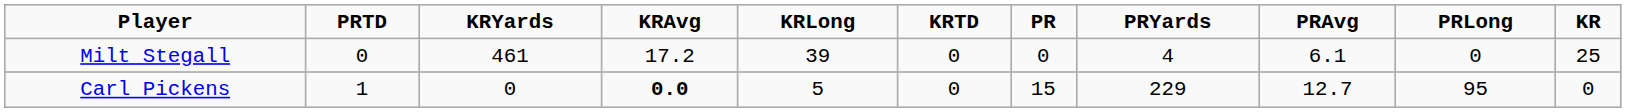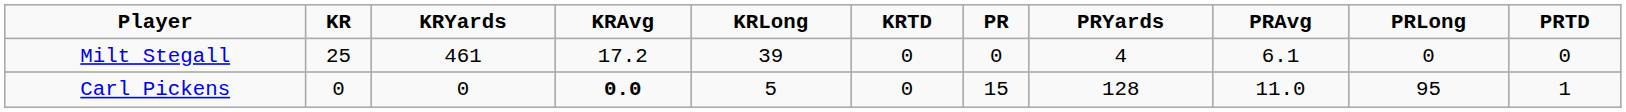columns swapped: (1588, 22) <-> (362, 22)
(1168, 90) 229 -> (1121, 90) 128
(1327, 90) 12.7 -> (1280, 90) 11.0
